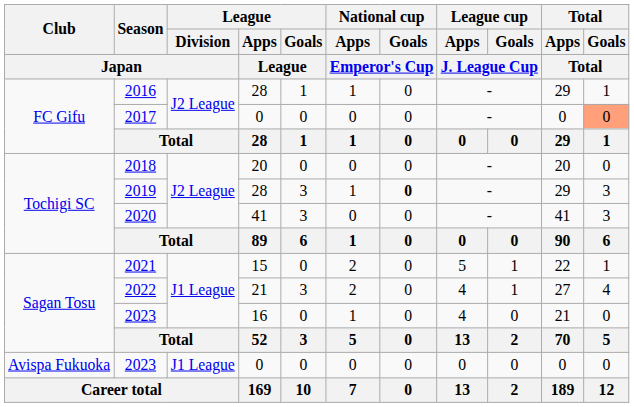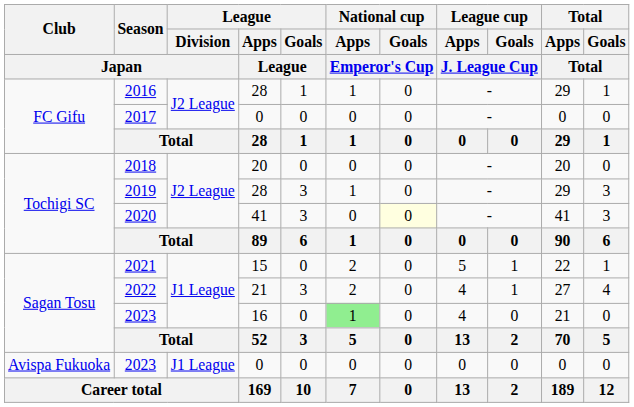(606, 116) lightsalmon background -> (606, 116) no background
(408, 191) bold -> (408, 191) normal
(408, 215) no background -> (408, 215) lightyellow background
(353, 315) no background -> (353, 315) lightgreen background
